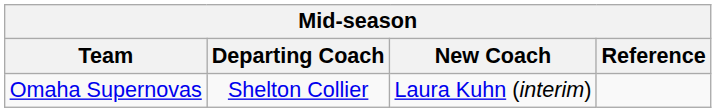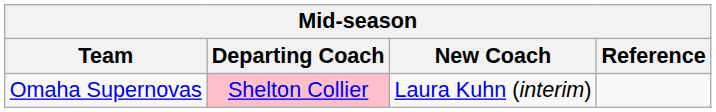(298, 90) no background -> (298, 90) pink background
